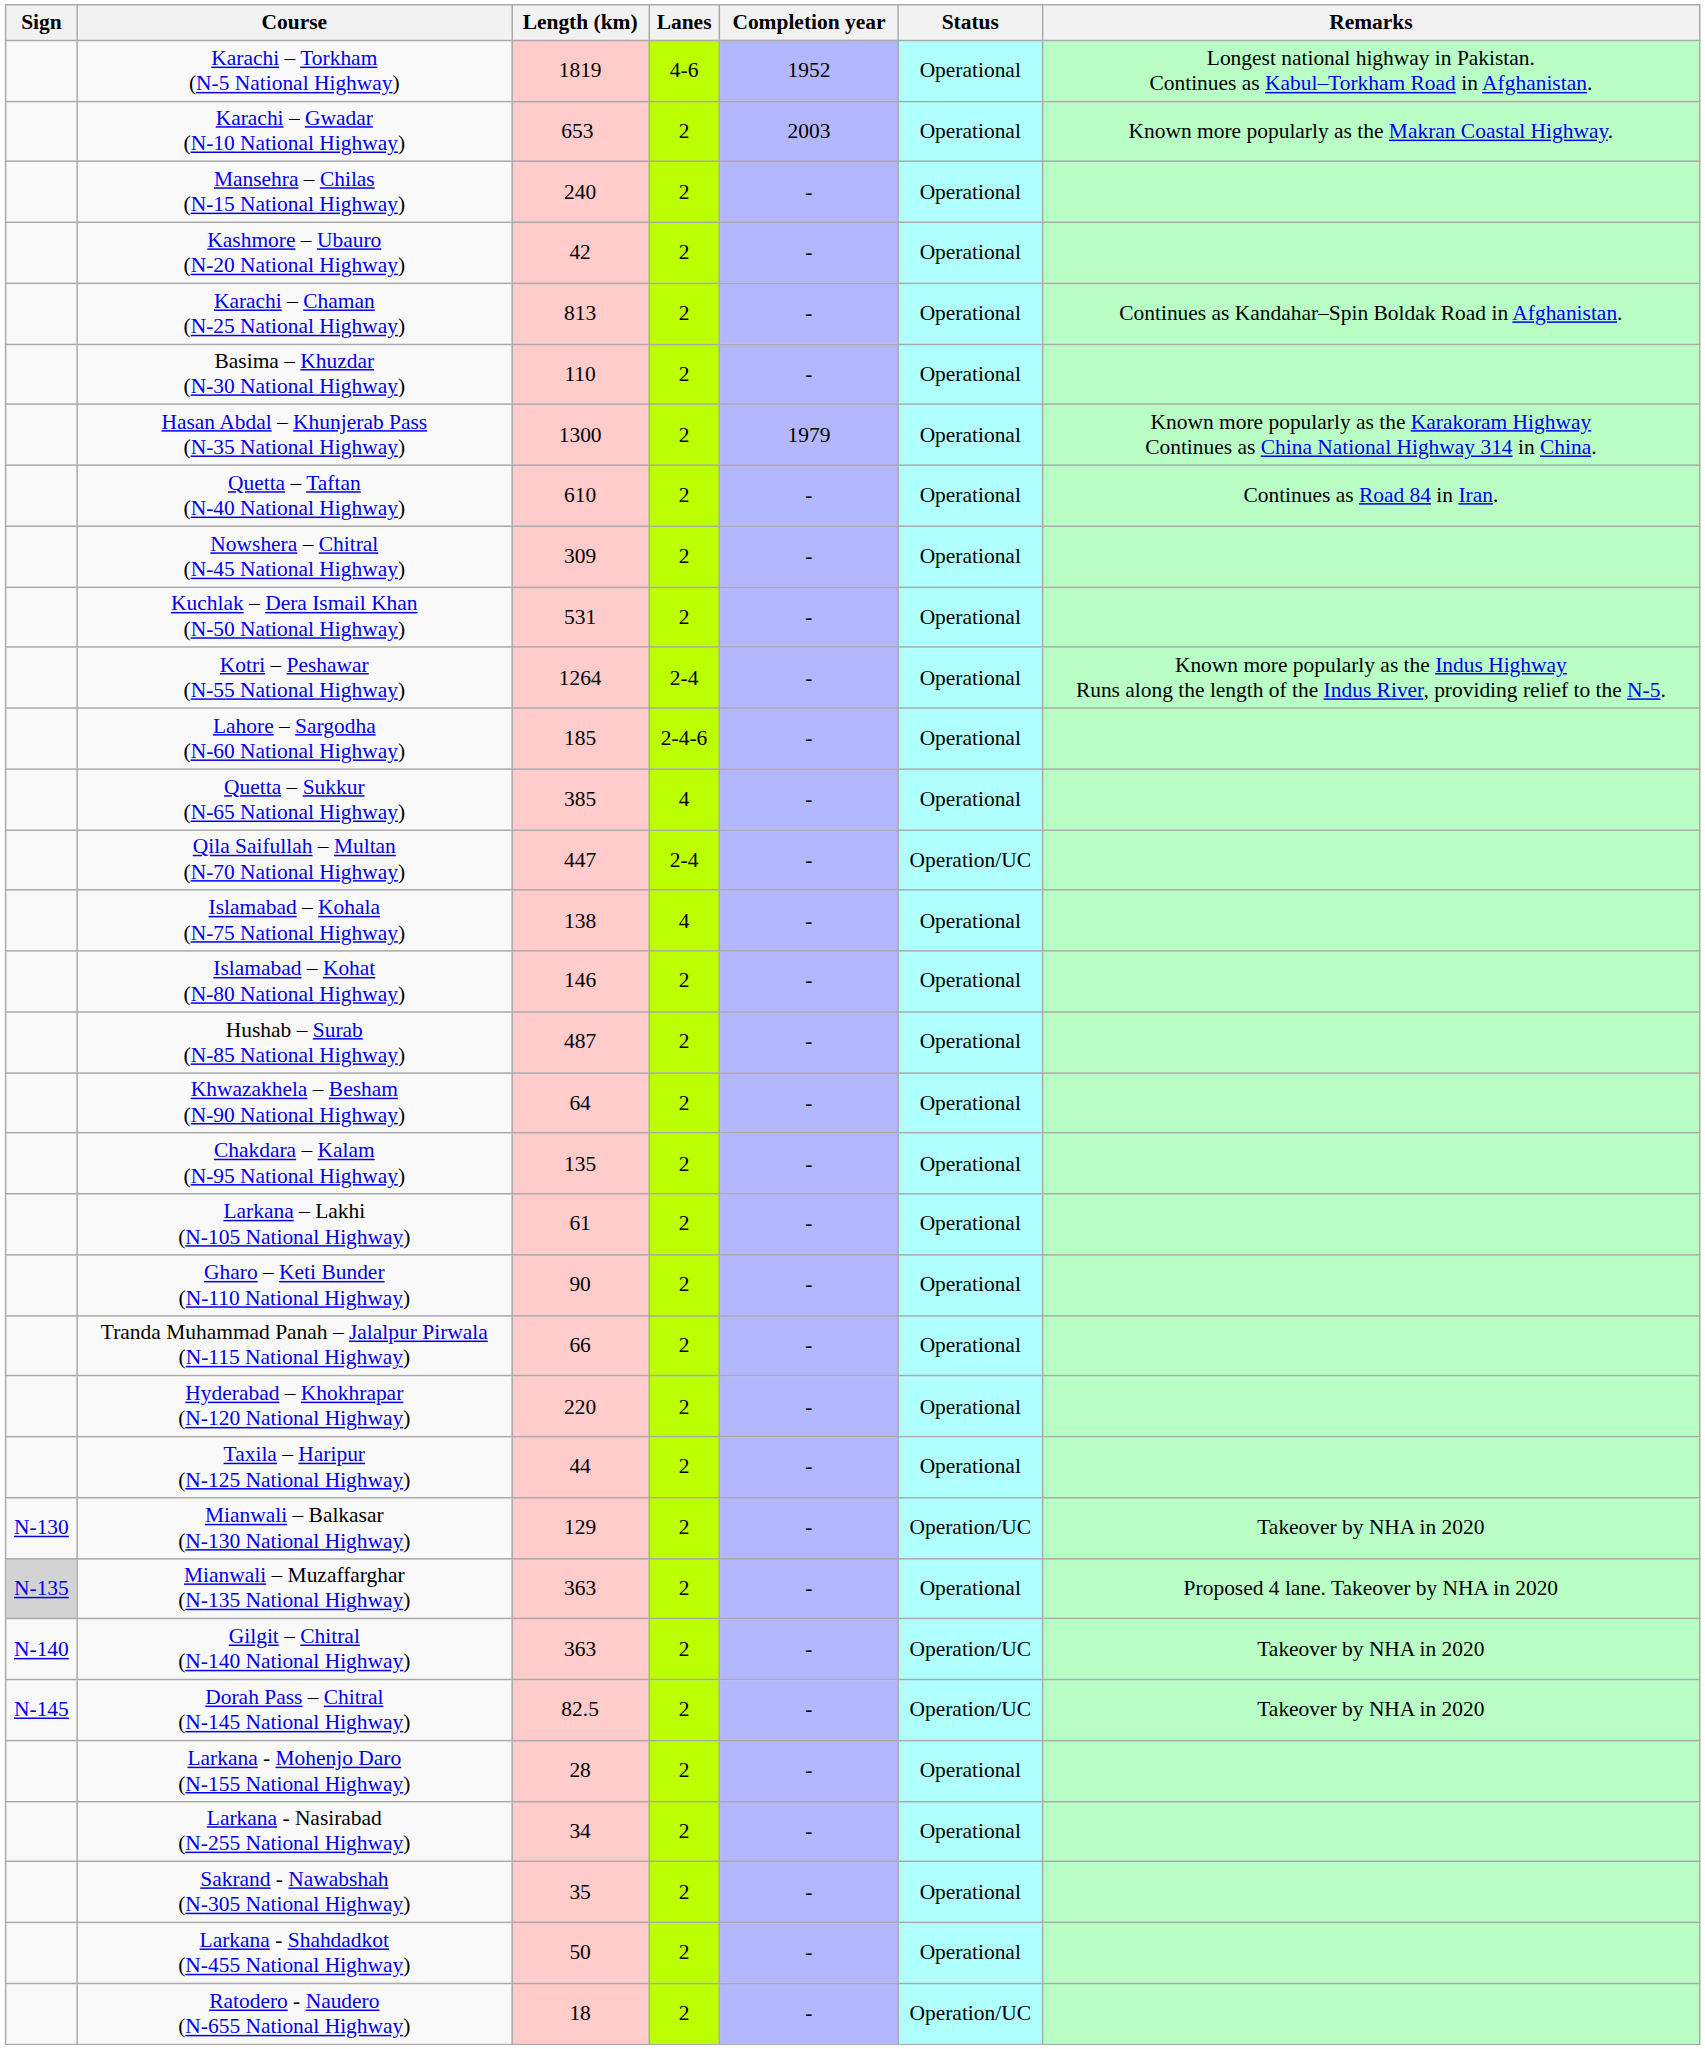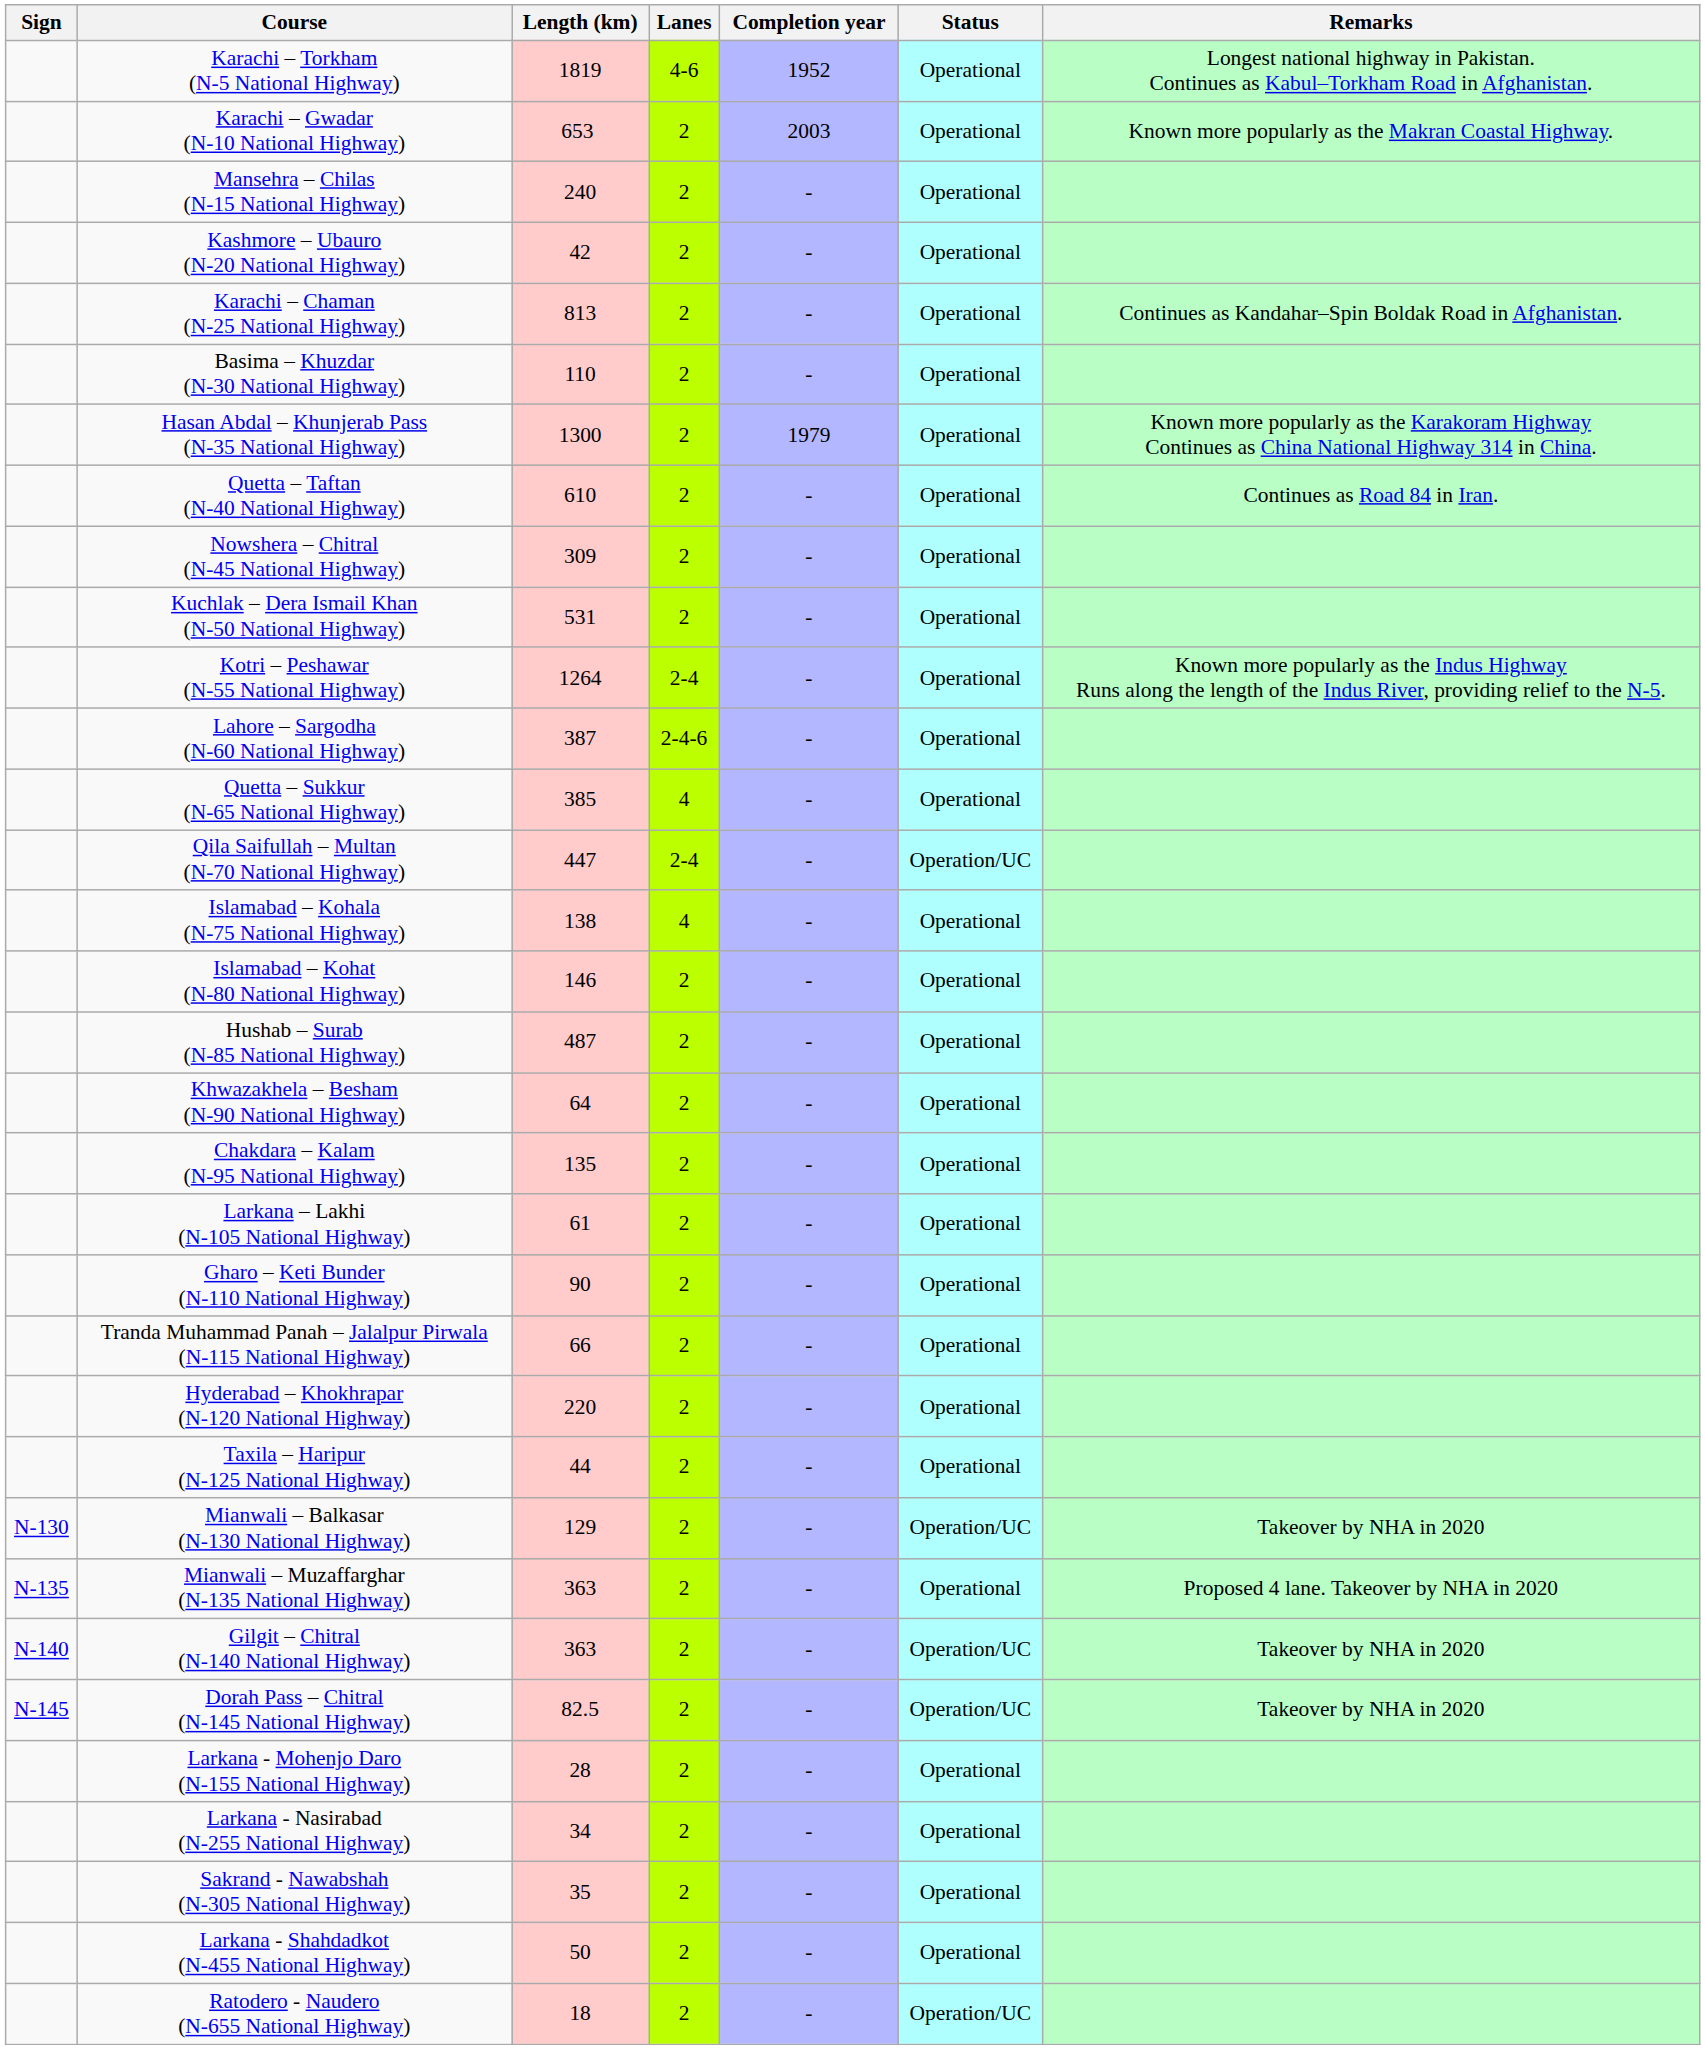(580, 738) 185 -> (580, 738) 387
(41, 1588) lightgrey background -> (41, 1588) no background
